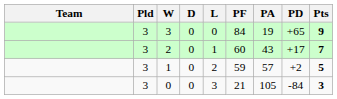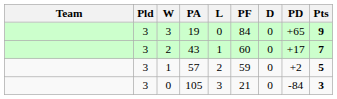columns swapped: (191, 13) <-> (268, 13)
